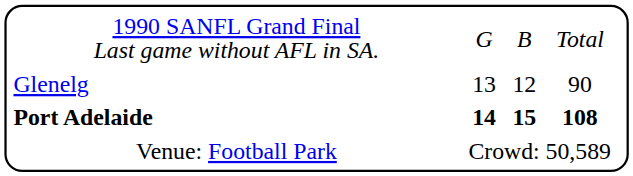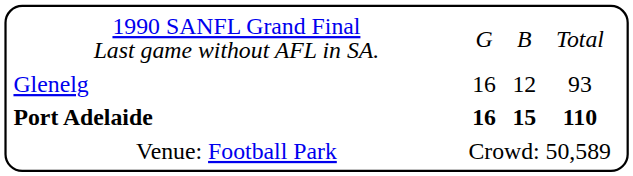(484, 84) 13 -> (484, 84) 16
(580, 84) 90 -> (580, 84) 93
(484, 117) 14 -> (484, 117) 16
(580, 117) 108 -> (580, 117) 110
